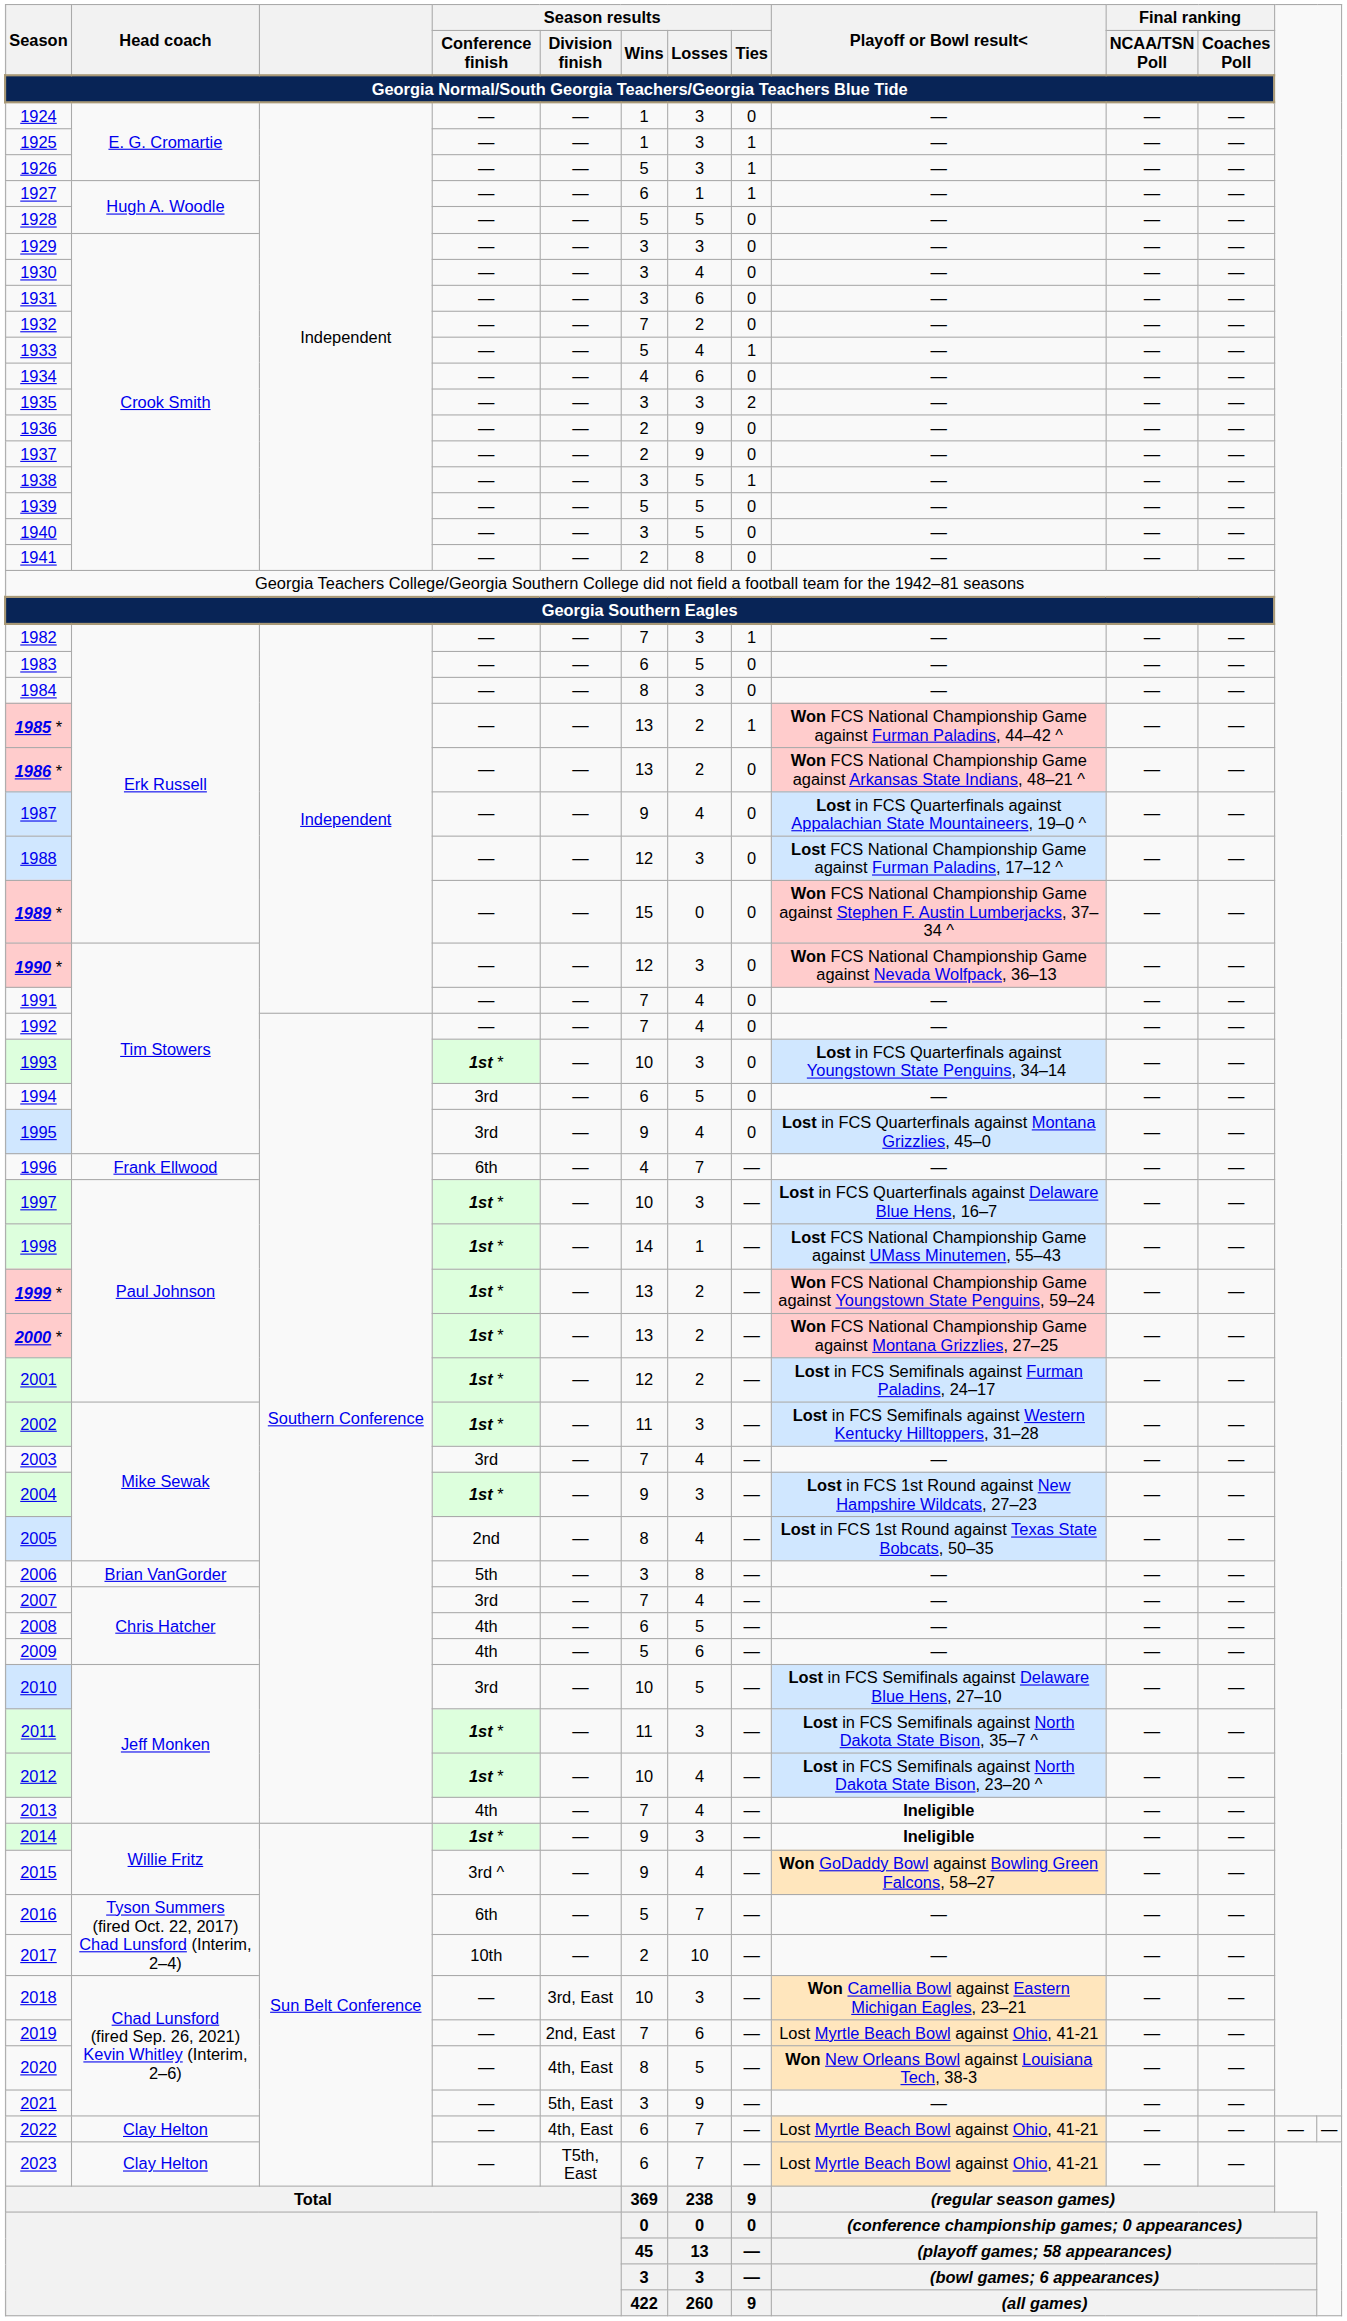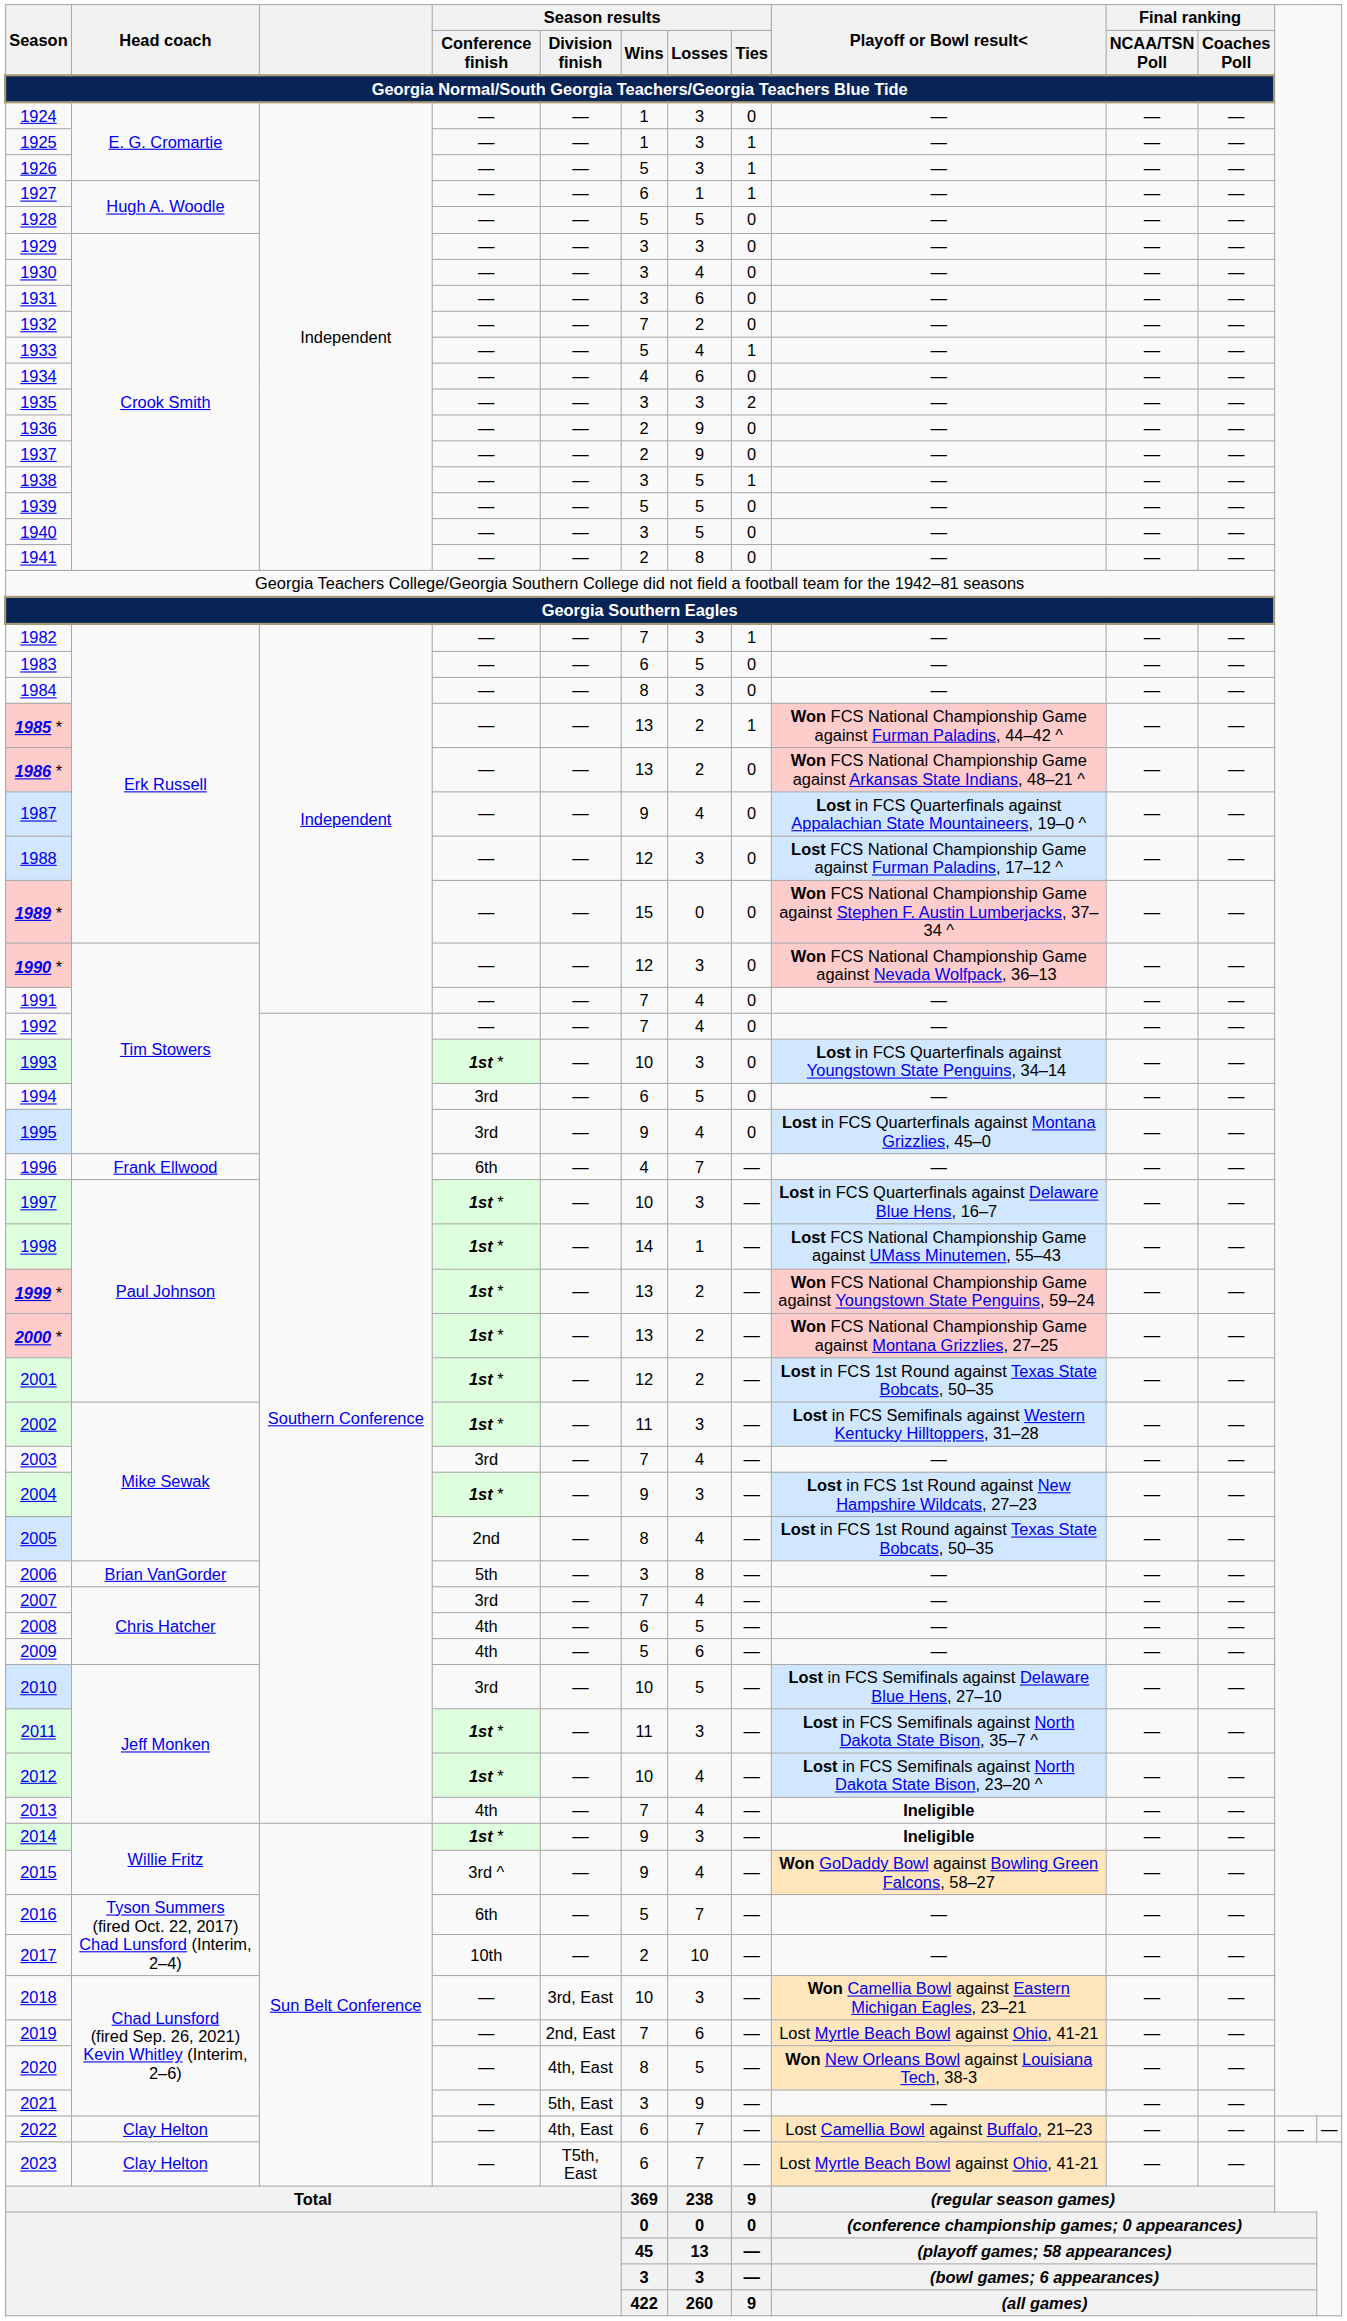(939, 1380) Lost in FCS Semifinals against Furman Paladins, 24–17 -> (939, 1380) Lost in FCS 1st Round against Texas State Bobcats, 50–35
(939, 2129) Lost Myrtle Beach Bowl against Ohio, 41-21 -> (939, 2129) Lost Camellia Bowl against Buffalo, 21–23
